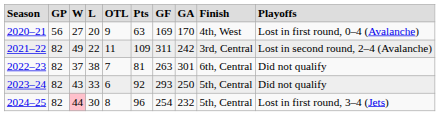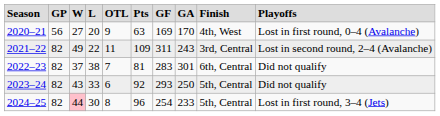(186, 48) 242 -> (186, 48) 243
(164, 66) 263 -> (164, 66) 283
(186, 102) 232 -> (186, 102) 233
